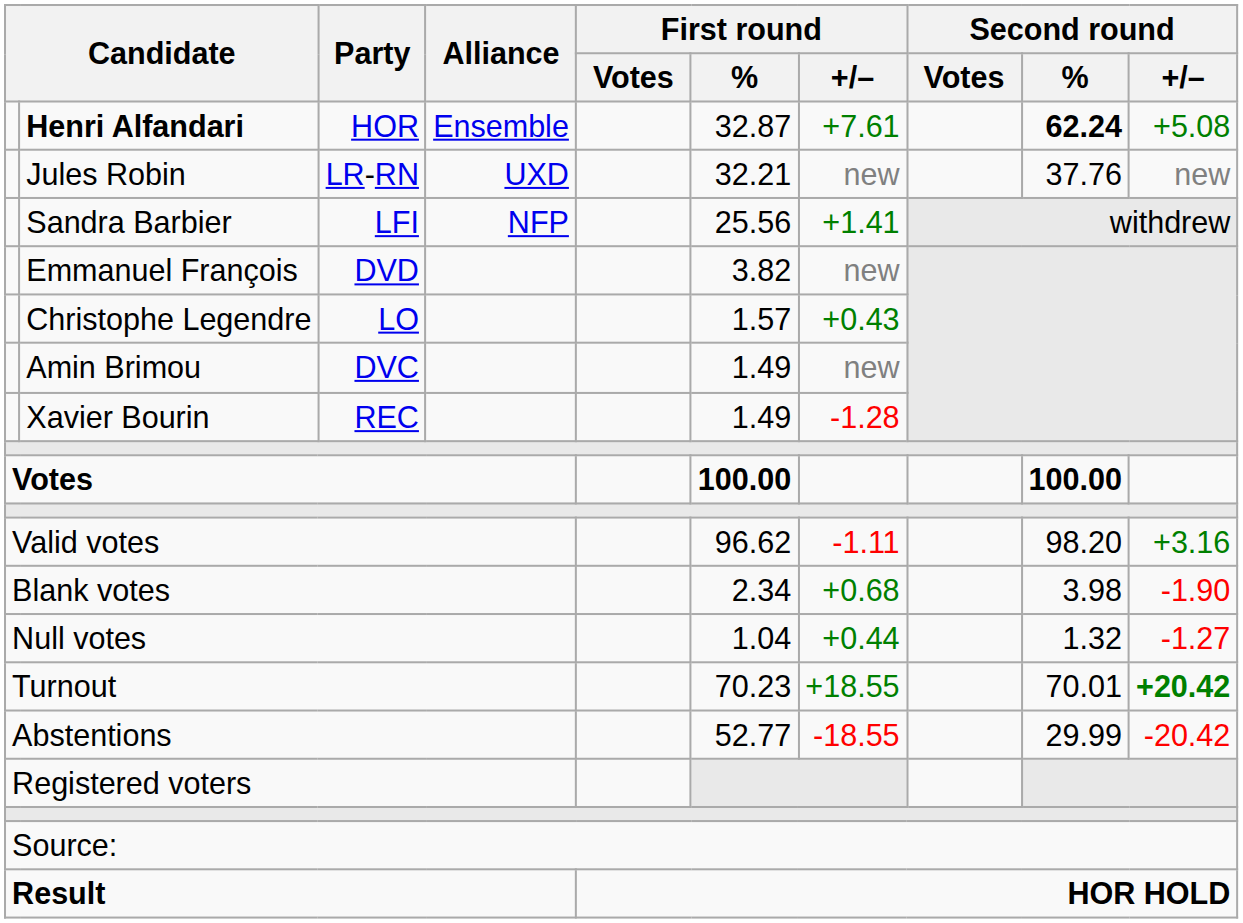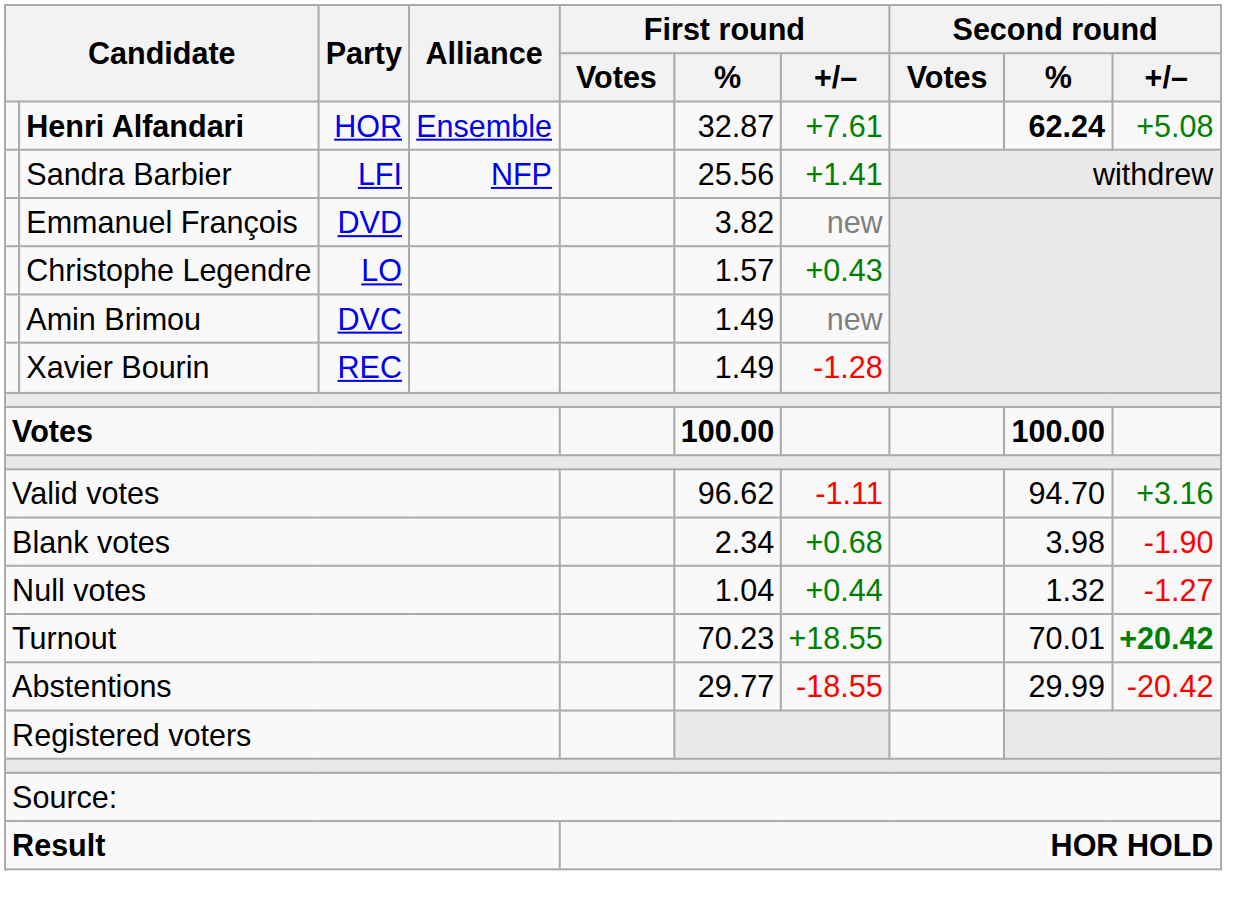- row: (106, 174)
(1084, 541) 98.20 -> (1067, 493) 94.70
(753, 735) 52.77 -> (736, 687) 29.77
